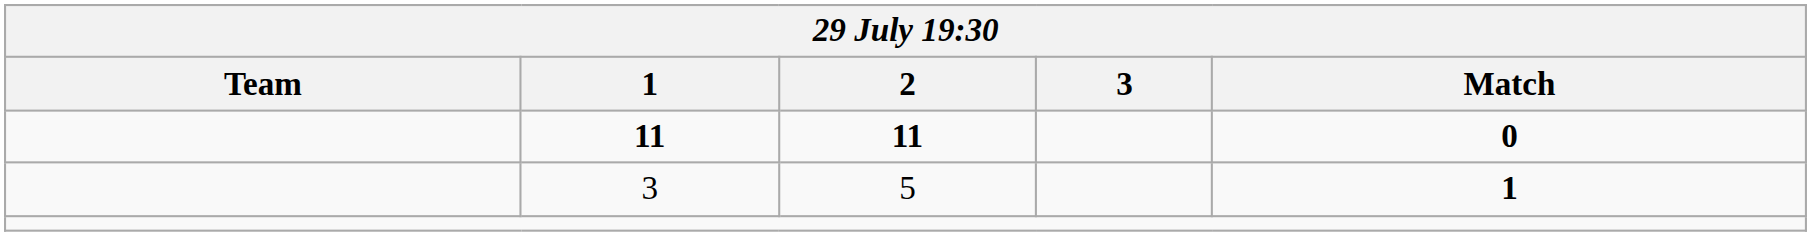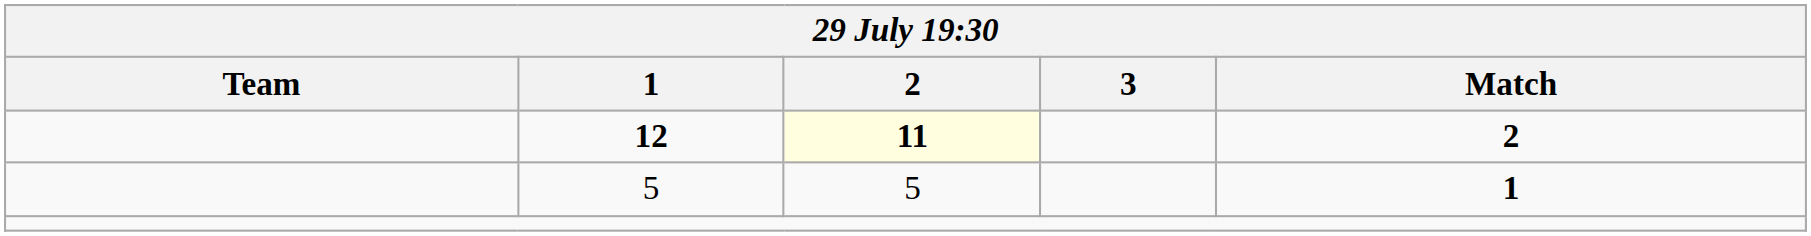(650, 135) 11 -> (651, 135) 12
(908, 135) no background -> (913, 135) lightyellow background
(1509, 135) 0 -> (1511, 135) 2
(650, 188) 3 -> (651, 188) 5
